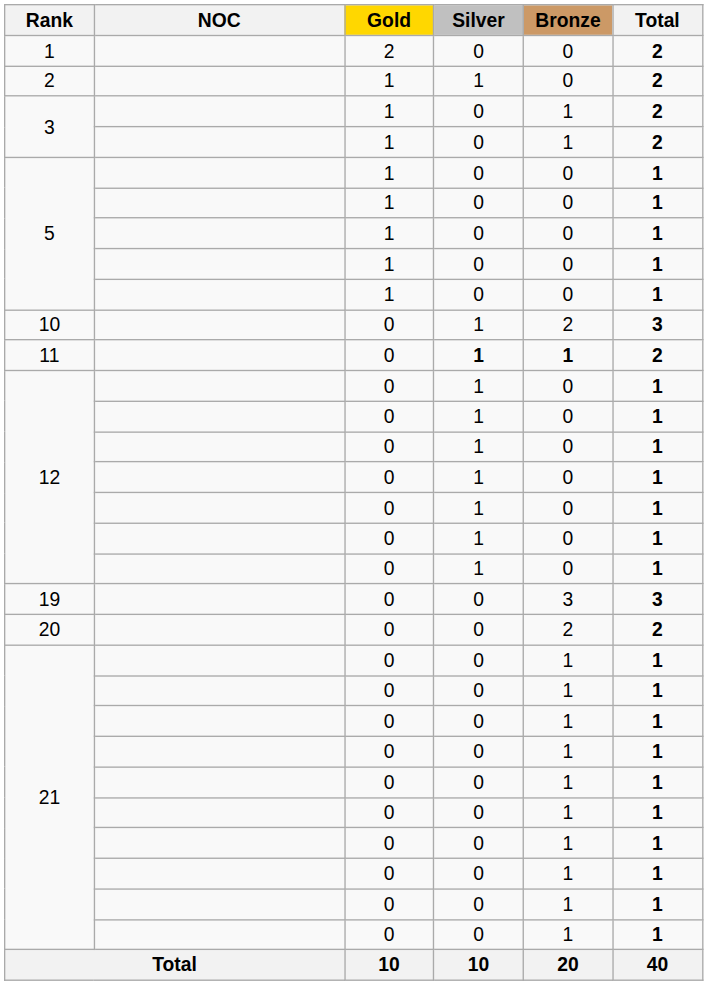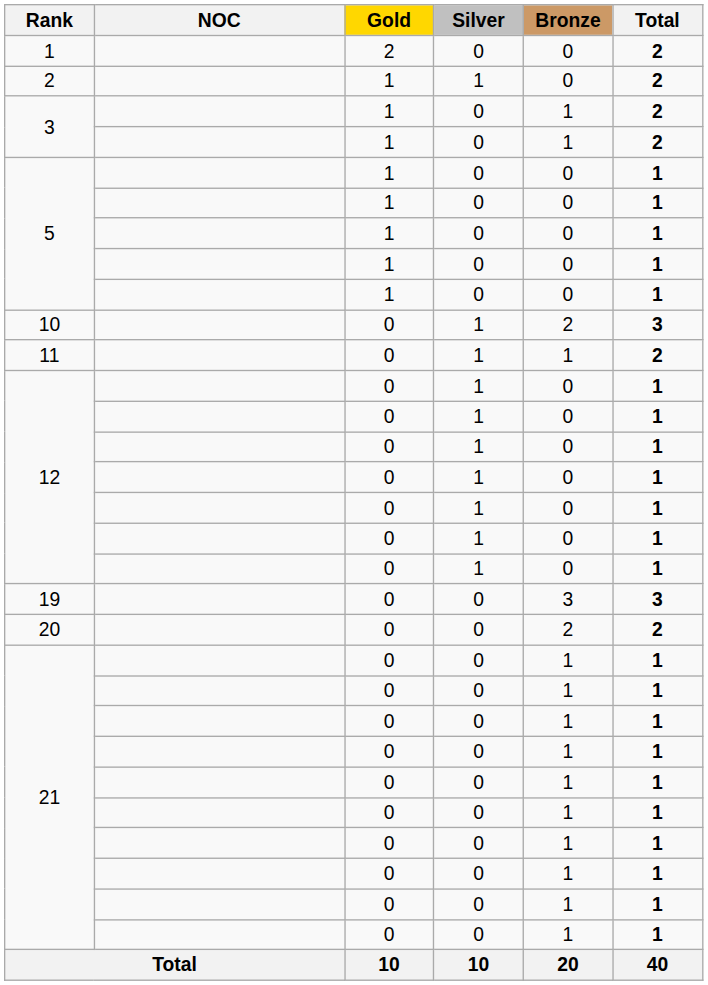(479, 356) bold -> (479, 356) normal
(568, 356) bold -> (568, 356) normal
